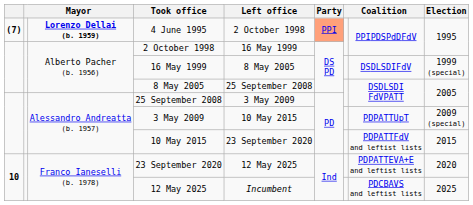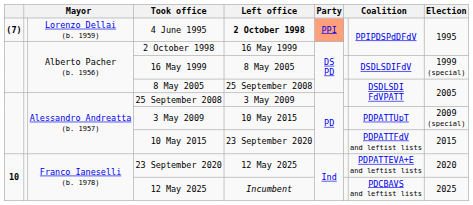(81, 30) bold -> (81, 30) normal
(269, 30) normal -> (269, 30) bold
